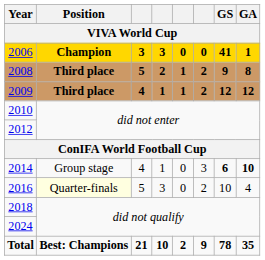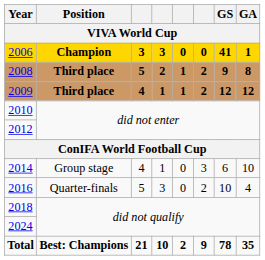(225, 168) bold -> (225, 168) normal
(248, 168) bold -> (248, 168) normal
(84, 187) lightyellow background -> (84, 187) no background
